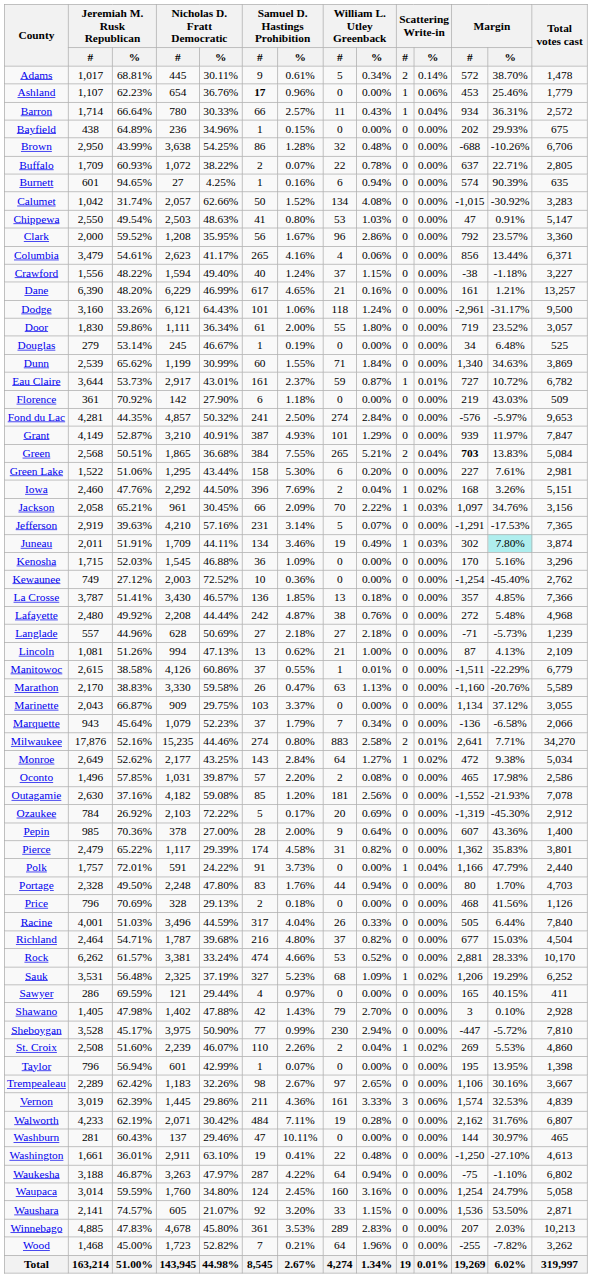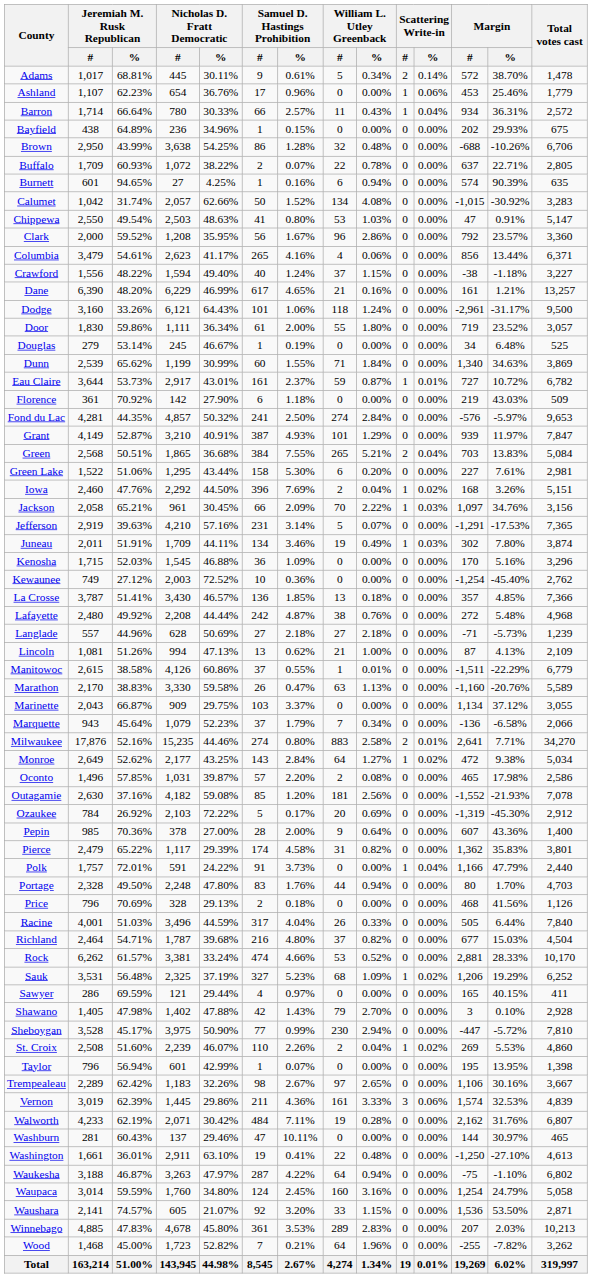(260, 93) bold -> (260, 93) normal
(470, 453) bold -> (470, 453) normal
(510, 543) paleturquoise background -> (510, 543) no background
